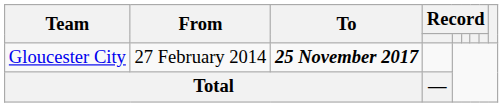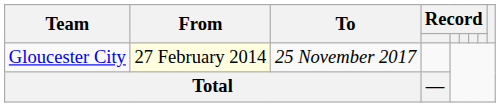(200, 57) no background -> (200, 57) lightyellow background
(347, 57) bold -> (346, 57) normal
